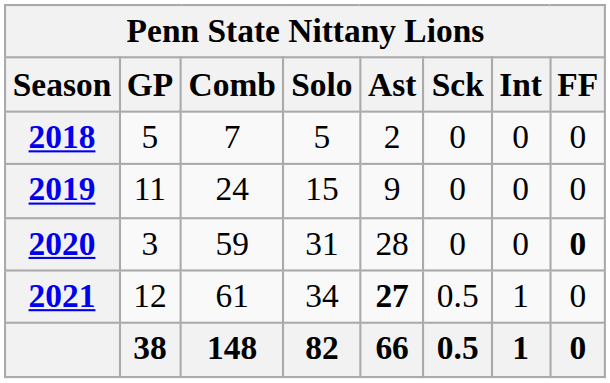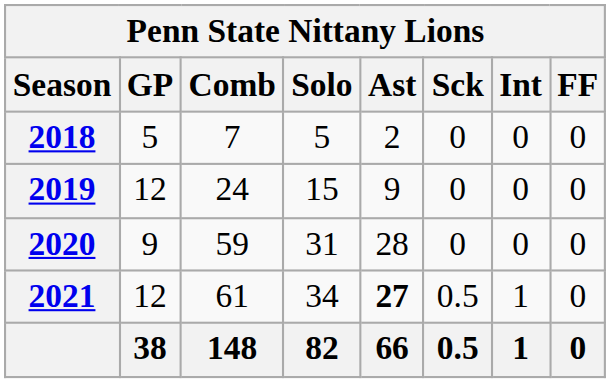(150, 190) 11 -> (150, 190) 12
(150, 243) 3 -> (150, 243) 9
(578, 243) bold -> (578, 243) normal
